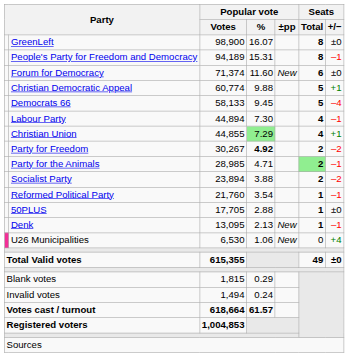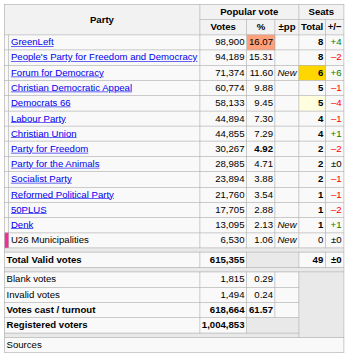(261, 42) no background -> (261, 42) lightsalmon background
(336, 42) ±0 -> (336, 42) +4
(336, 57) –1 -> (336, 57) –2
(321, 73) no background -> (321, 73) gold background
(336, 73) ±0 -> (336, 73) +6
(336, 88) +1 -> (336, 88) –1
(321, 103) no background -> (321, 103) lightyellow background
(264, 133) lightgreen background -> (264, 133) no background
(321, 164) lightgreen background -> (321, 164) no background
(336, 164) –1 -> (336, 164) ±0
(336, 179) –2 -> (336, 179) –1
(336, 210) ±0 -> (336, 210) –2
(336, 225) –1 -> (336, 225) +1
(336, 240) +4 -> (336, 240) ±0
